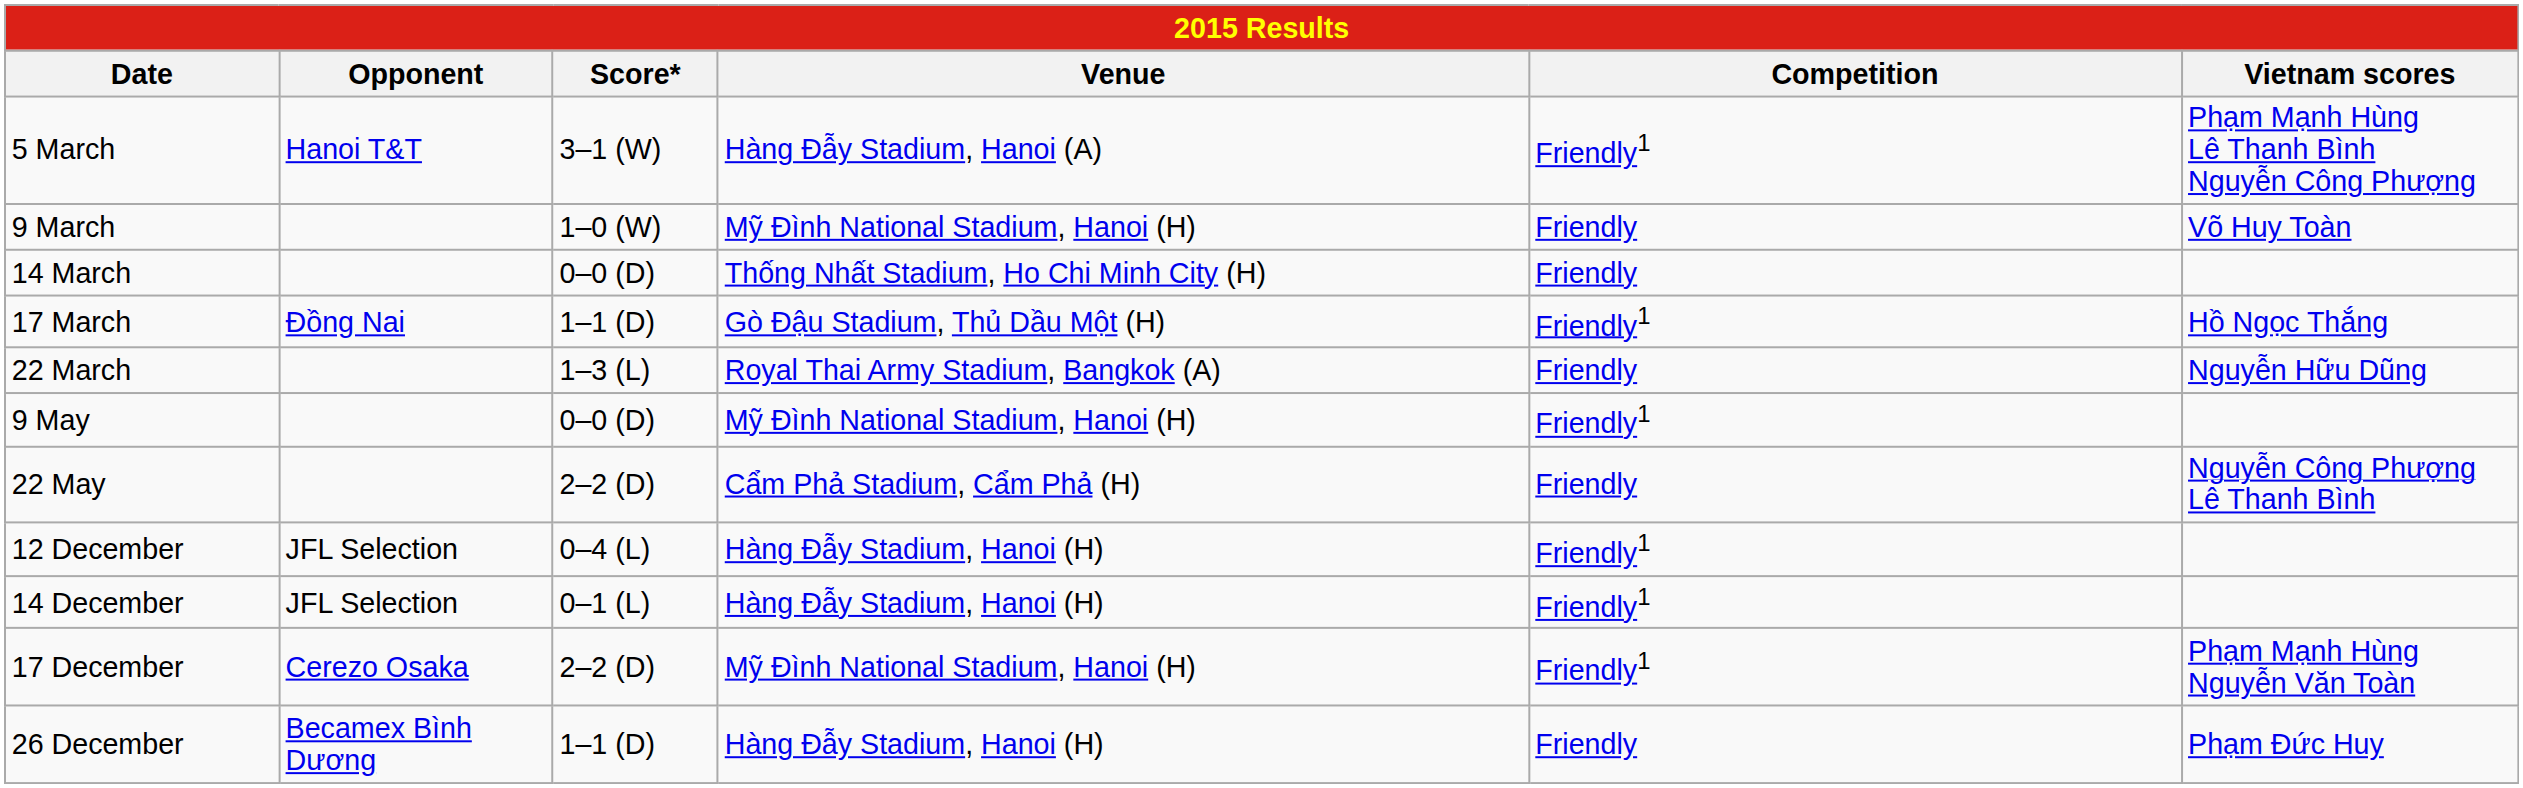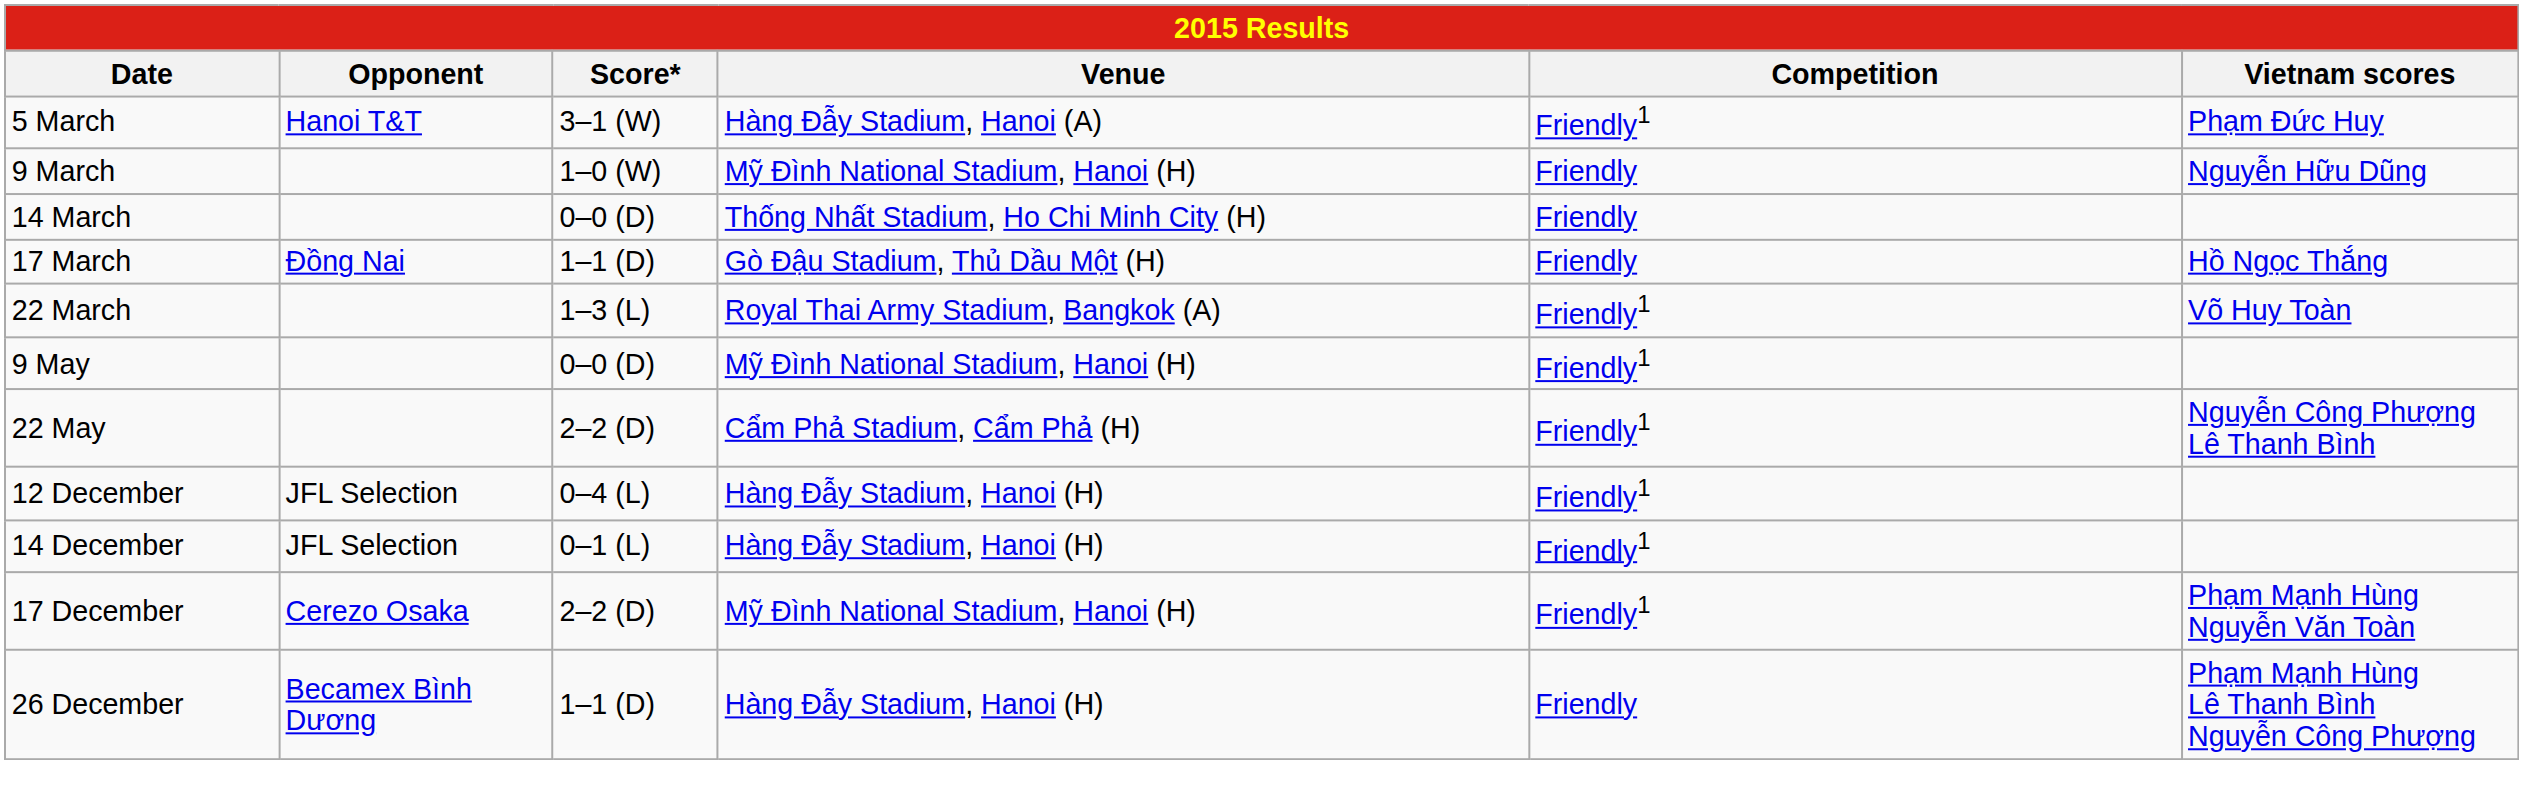(2332, 150) Phạm Mạnh Hùng Lê Thanh Bình Nguyễn Công Phượng -> (2286, 122) Phạm Đức Huy
(2270, 228) Võ Huy Toàn -> (2307, 171) Nguyễn Hữu Dũng
(1593, 322) Friendly1 -> (1586, 262) Friendly
(1586, 371) Friendly -> (1593, 311) Friendly1
(2307, 371) Nguyễn Hữu Dũng -> (2270, 311) Võ Huy Toàn
(1586, 485) Friendly -> (1593, 429) Friendly1
(2286, 745) Phạm Đức Huy -> (2332, 705) Phạm Mạnh Hùng Lê Thanh Bình Nguyễn Công Phượng
